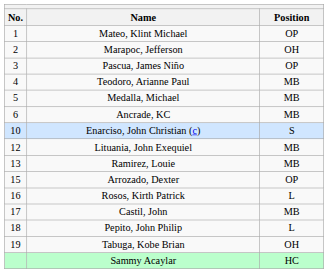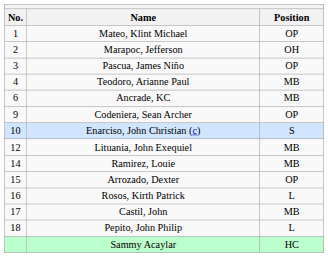- row: (143, 98)
+ row: (143, 114)
(15, 163) 13 -> (15, 163) 14
- row: (143, 244)
